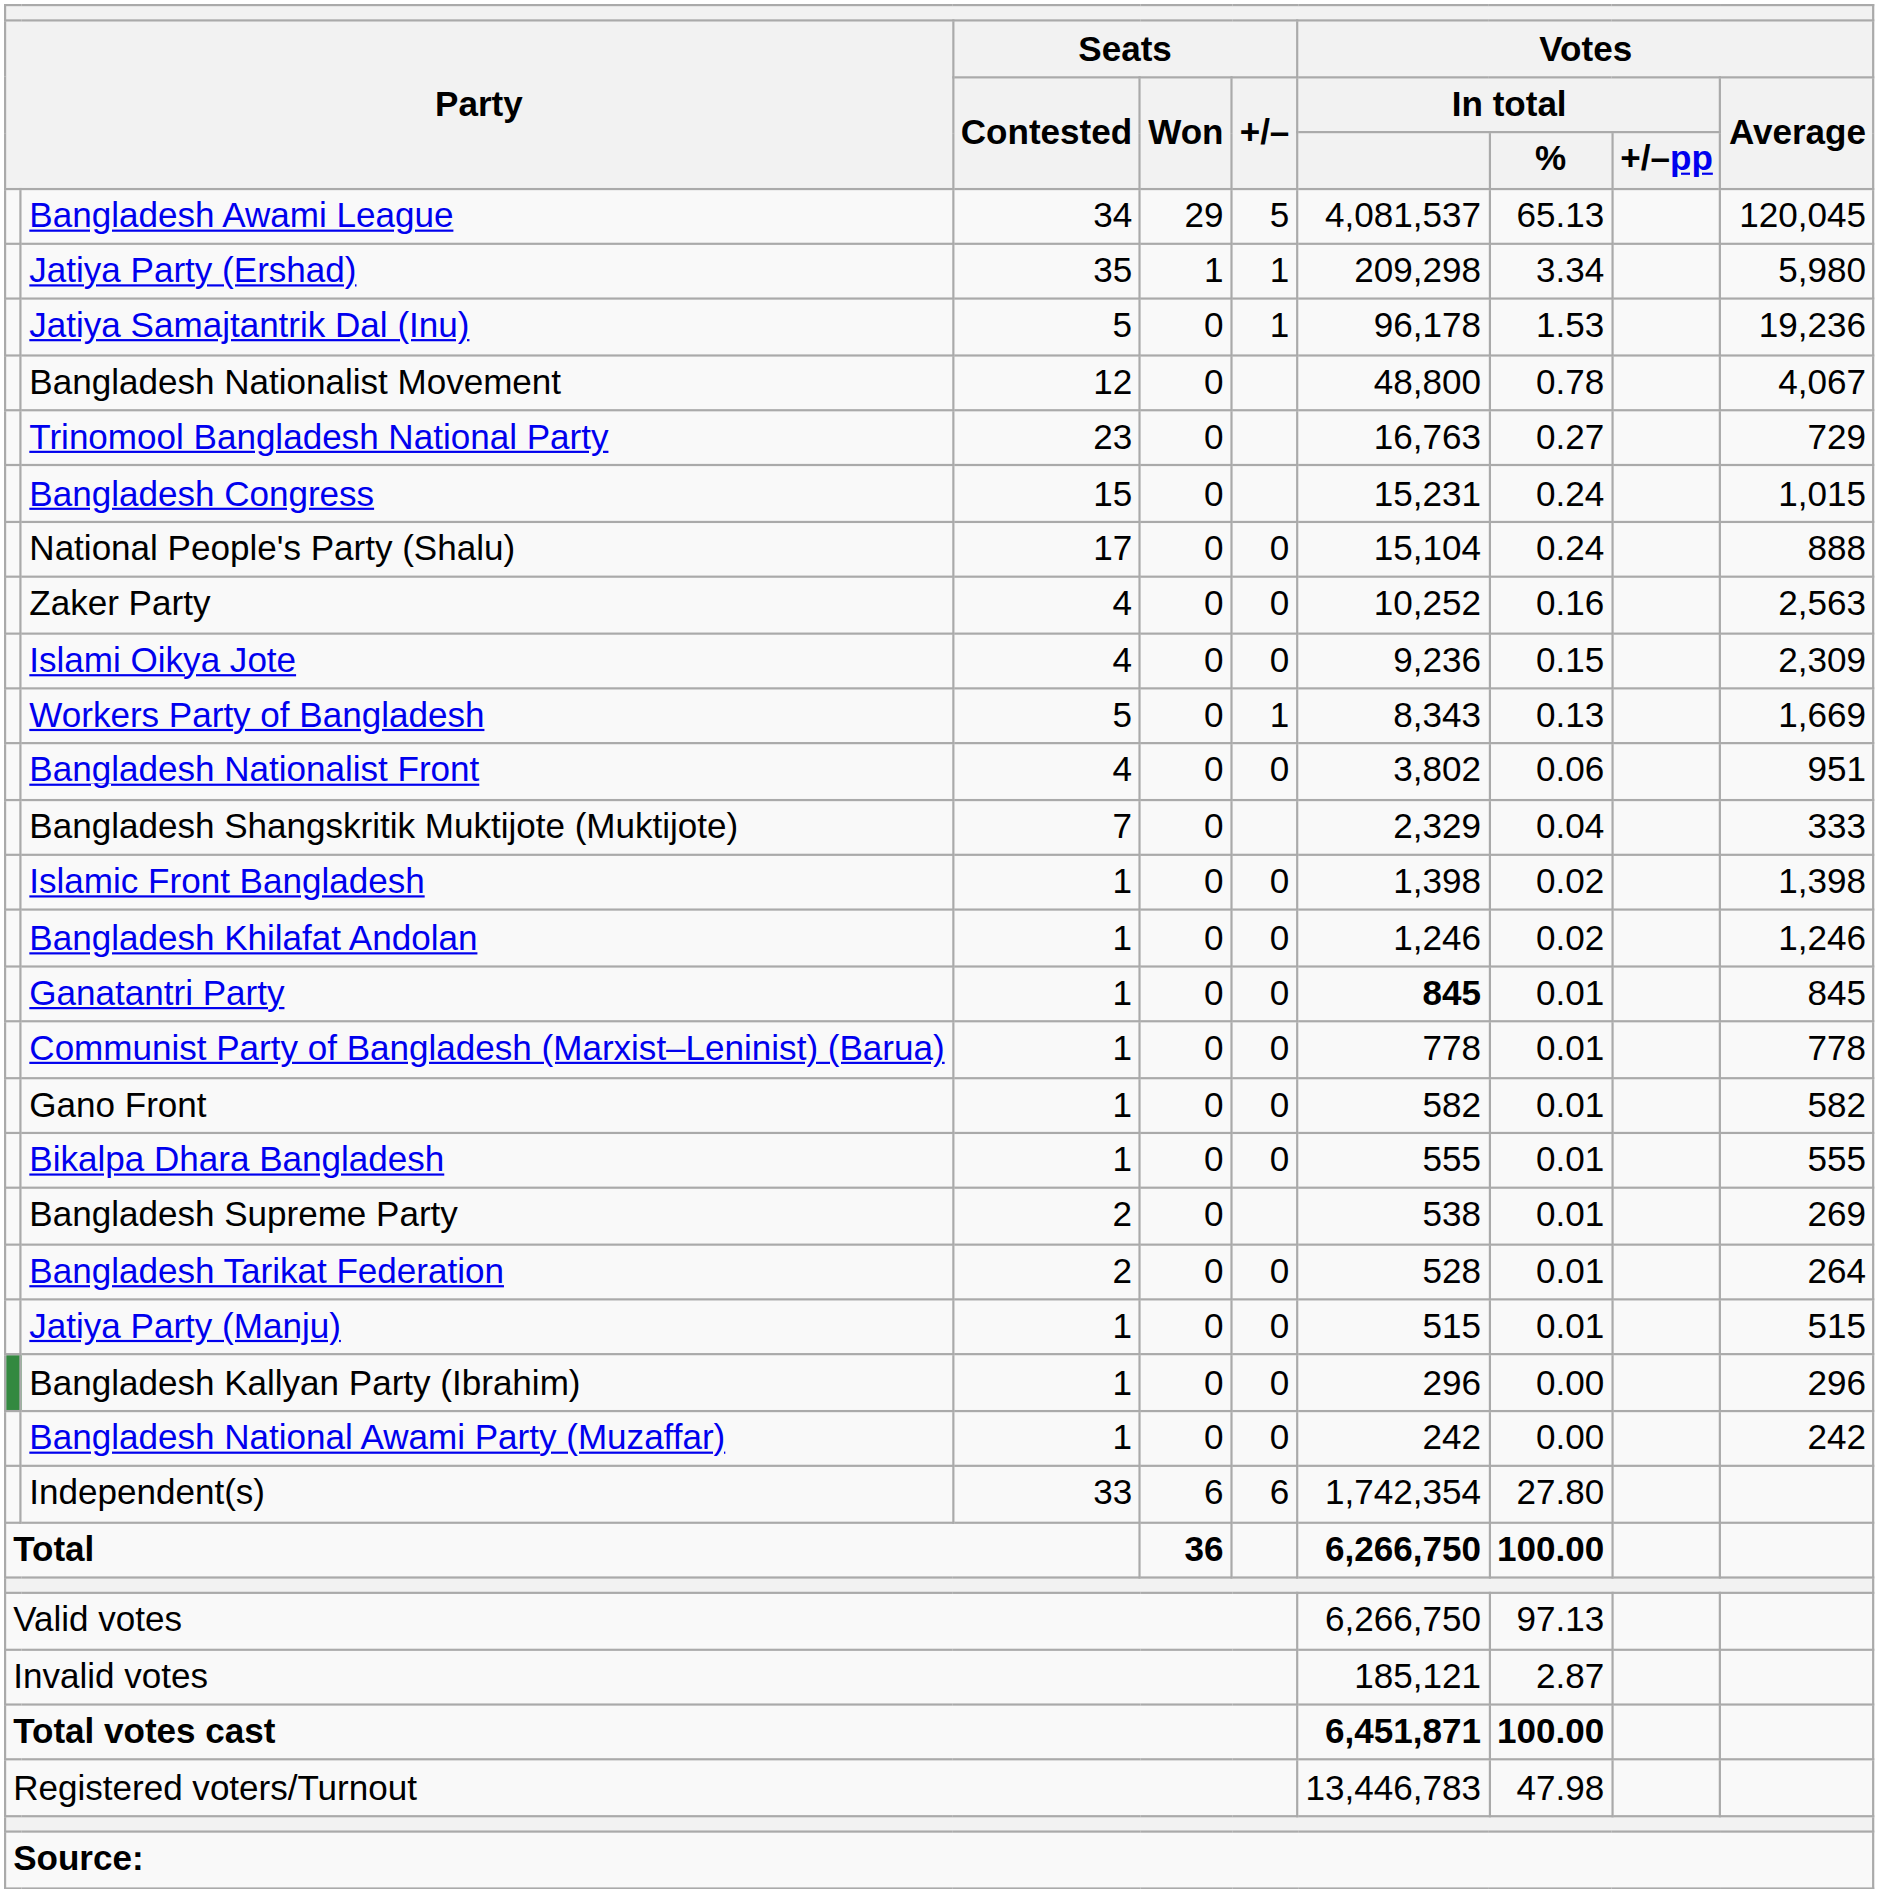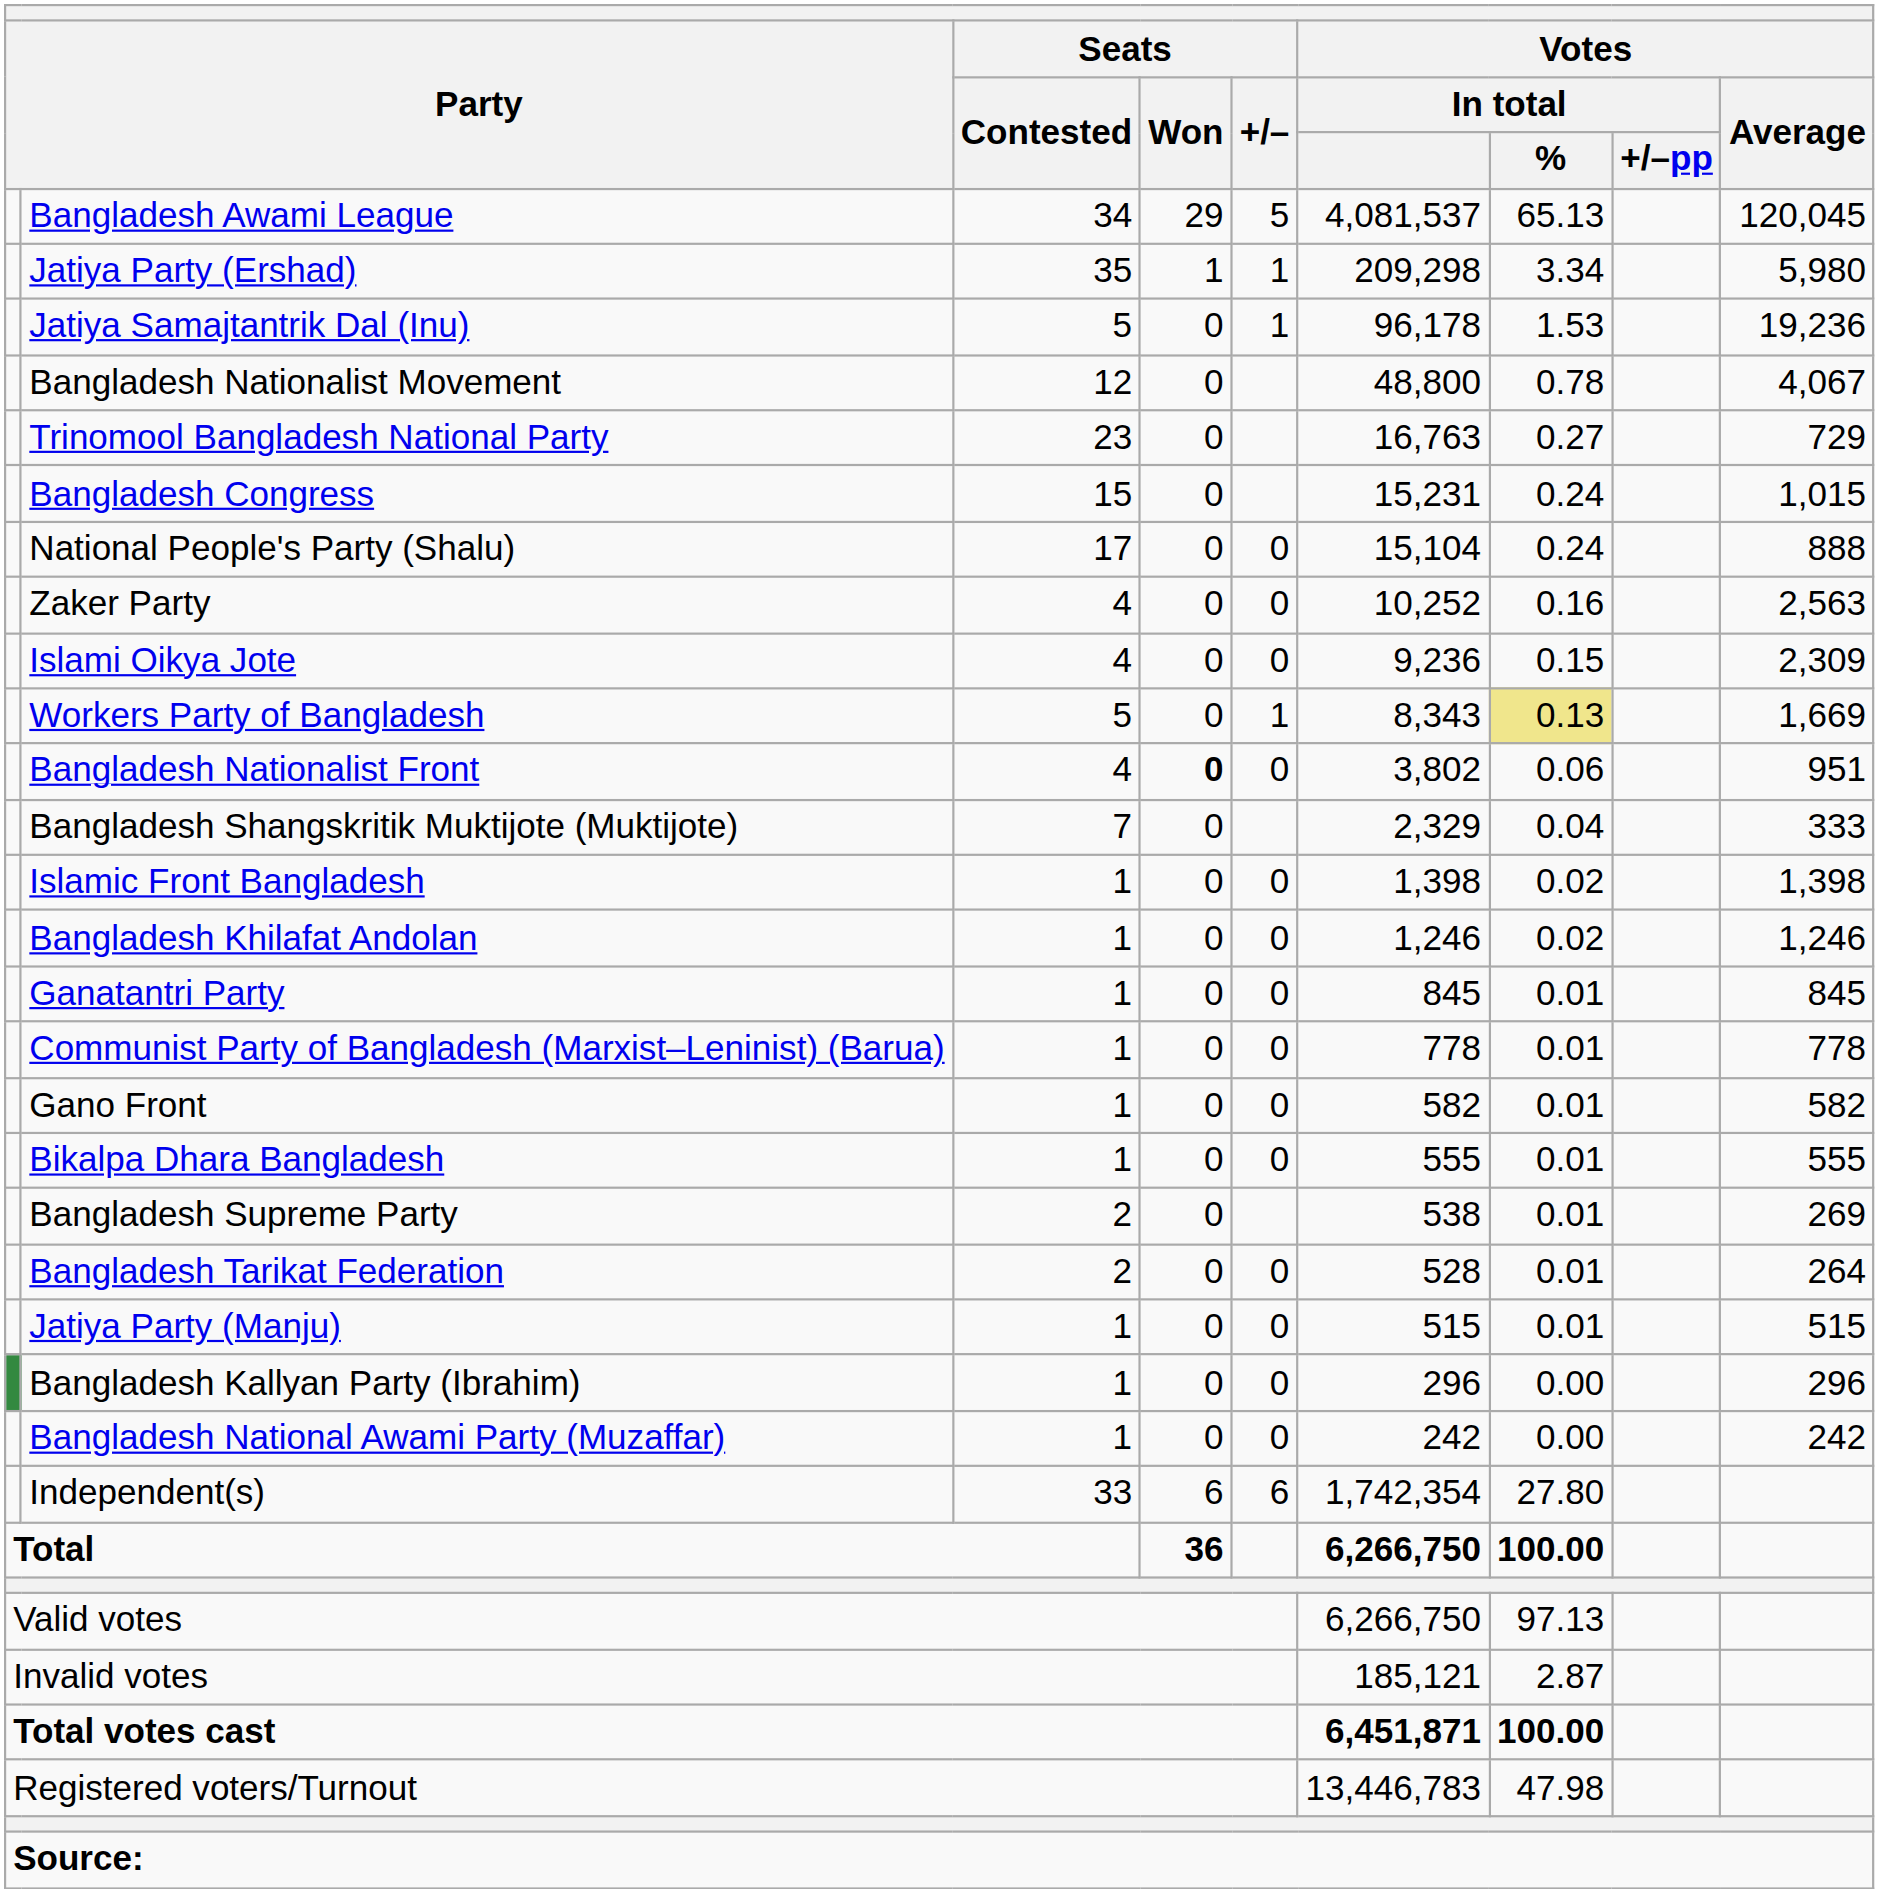(1570, 715) no background -> (1570, 715) khaki background
(1214, 770) normal -> (1214, 770) bold
(1452, 993) bold -> (1452, 993) normal
